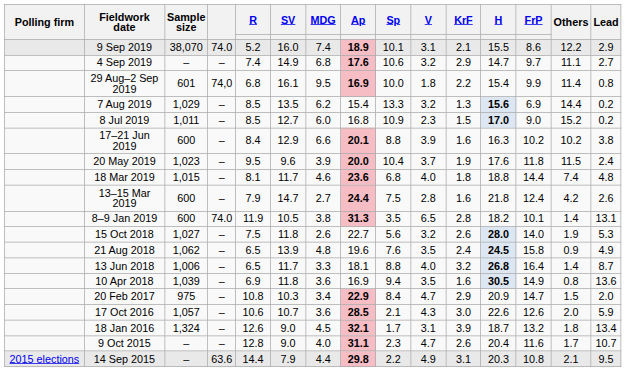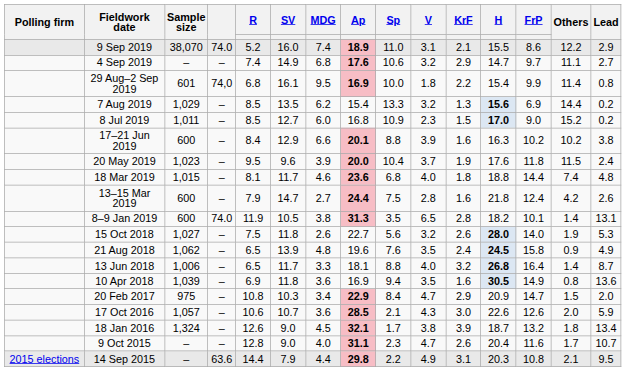(393, 48) 10.1 -> (393, 48) 11.0
(428, 328) 3.1 -> (428, 328) 3.8
